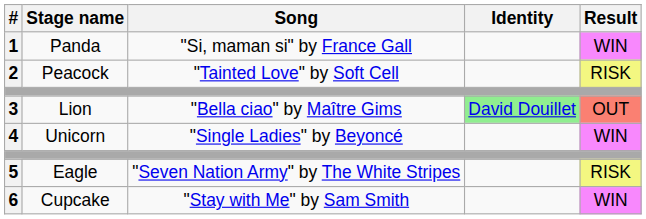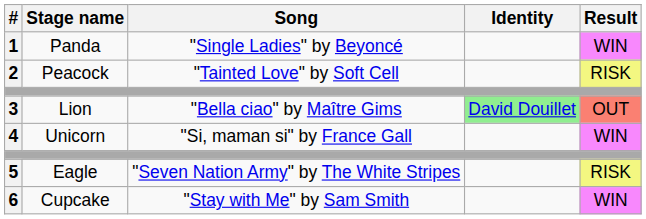(296, 45) "Si, maman si" by France Gall -> (296, 45) "Single Ladies" by Beyoncé
(296, 137) "Single Ladies" by Beyoncé -> (296, 137) "Si, maman si" by France Gall
